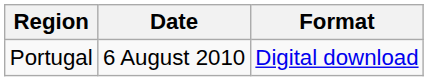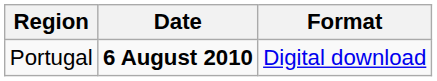(174, 57) normal -> (178, 57) bold
